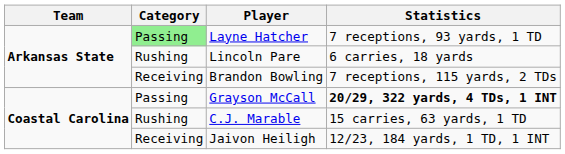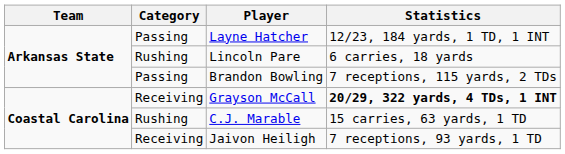(162, 36) lightgreen background -> (162, 36) no background
(435, 36) 7 receptions, 93 yards, 1 TD -> (439, 36) 12/23, 184 yards, 1 TD, 1 INT
(169, 77) Receiving -> (162, 77) Passing
(162, 98) Passing -> (169, 98) Receiving
(439, 139) 12/23, 184 yards, 1 TD, 1 INT -> (435, 139) 7 receptions, 93 yards, 1 TD
